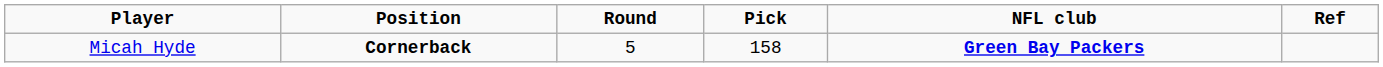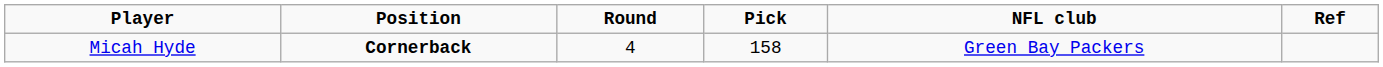(630, 48) 5 -> (630, 48) 4
(1054, 48) bold -> (1054, 48) normal
